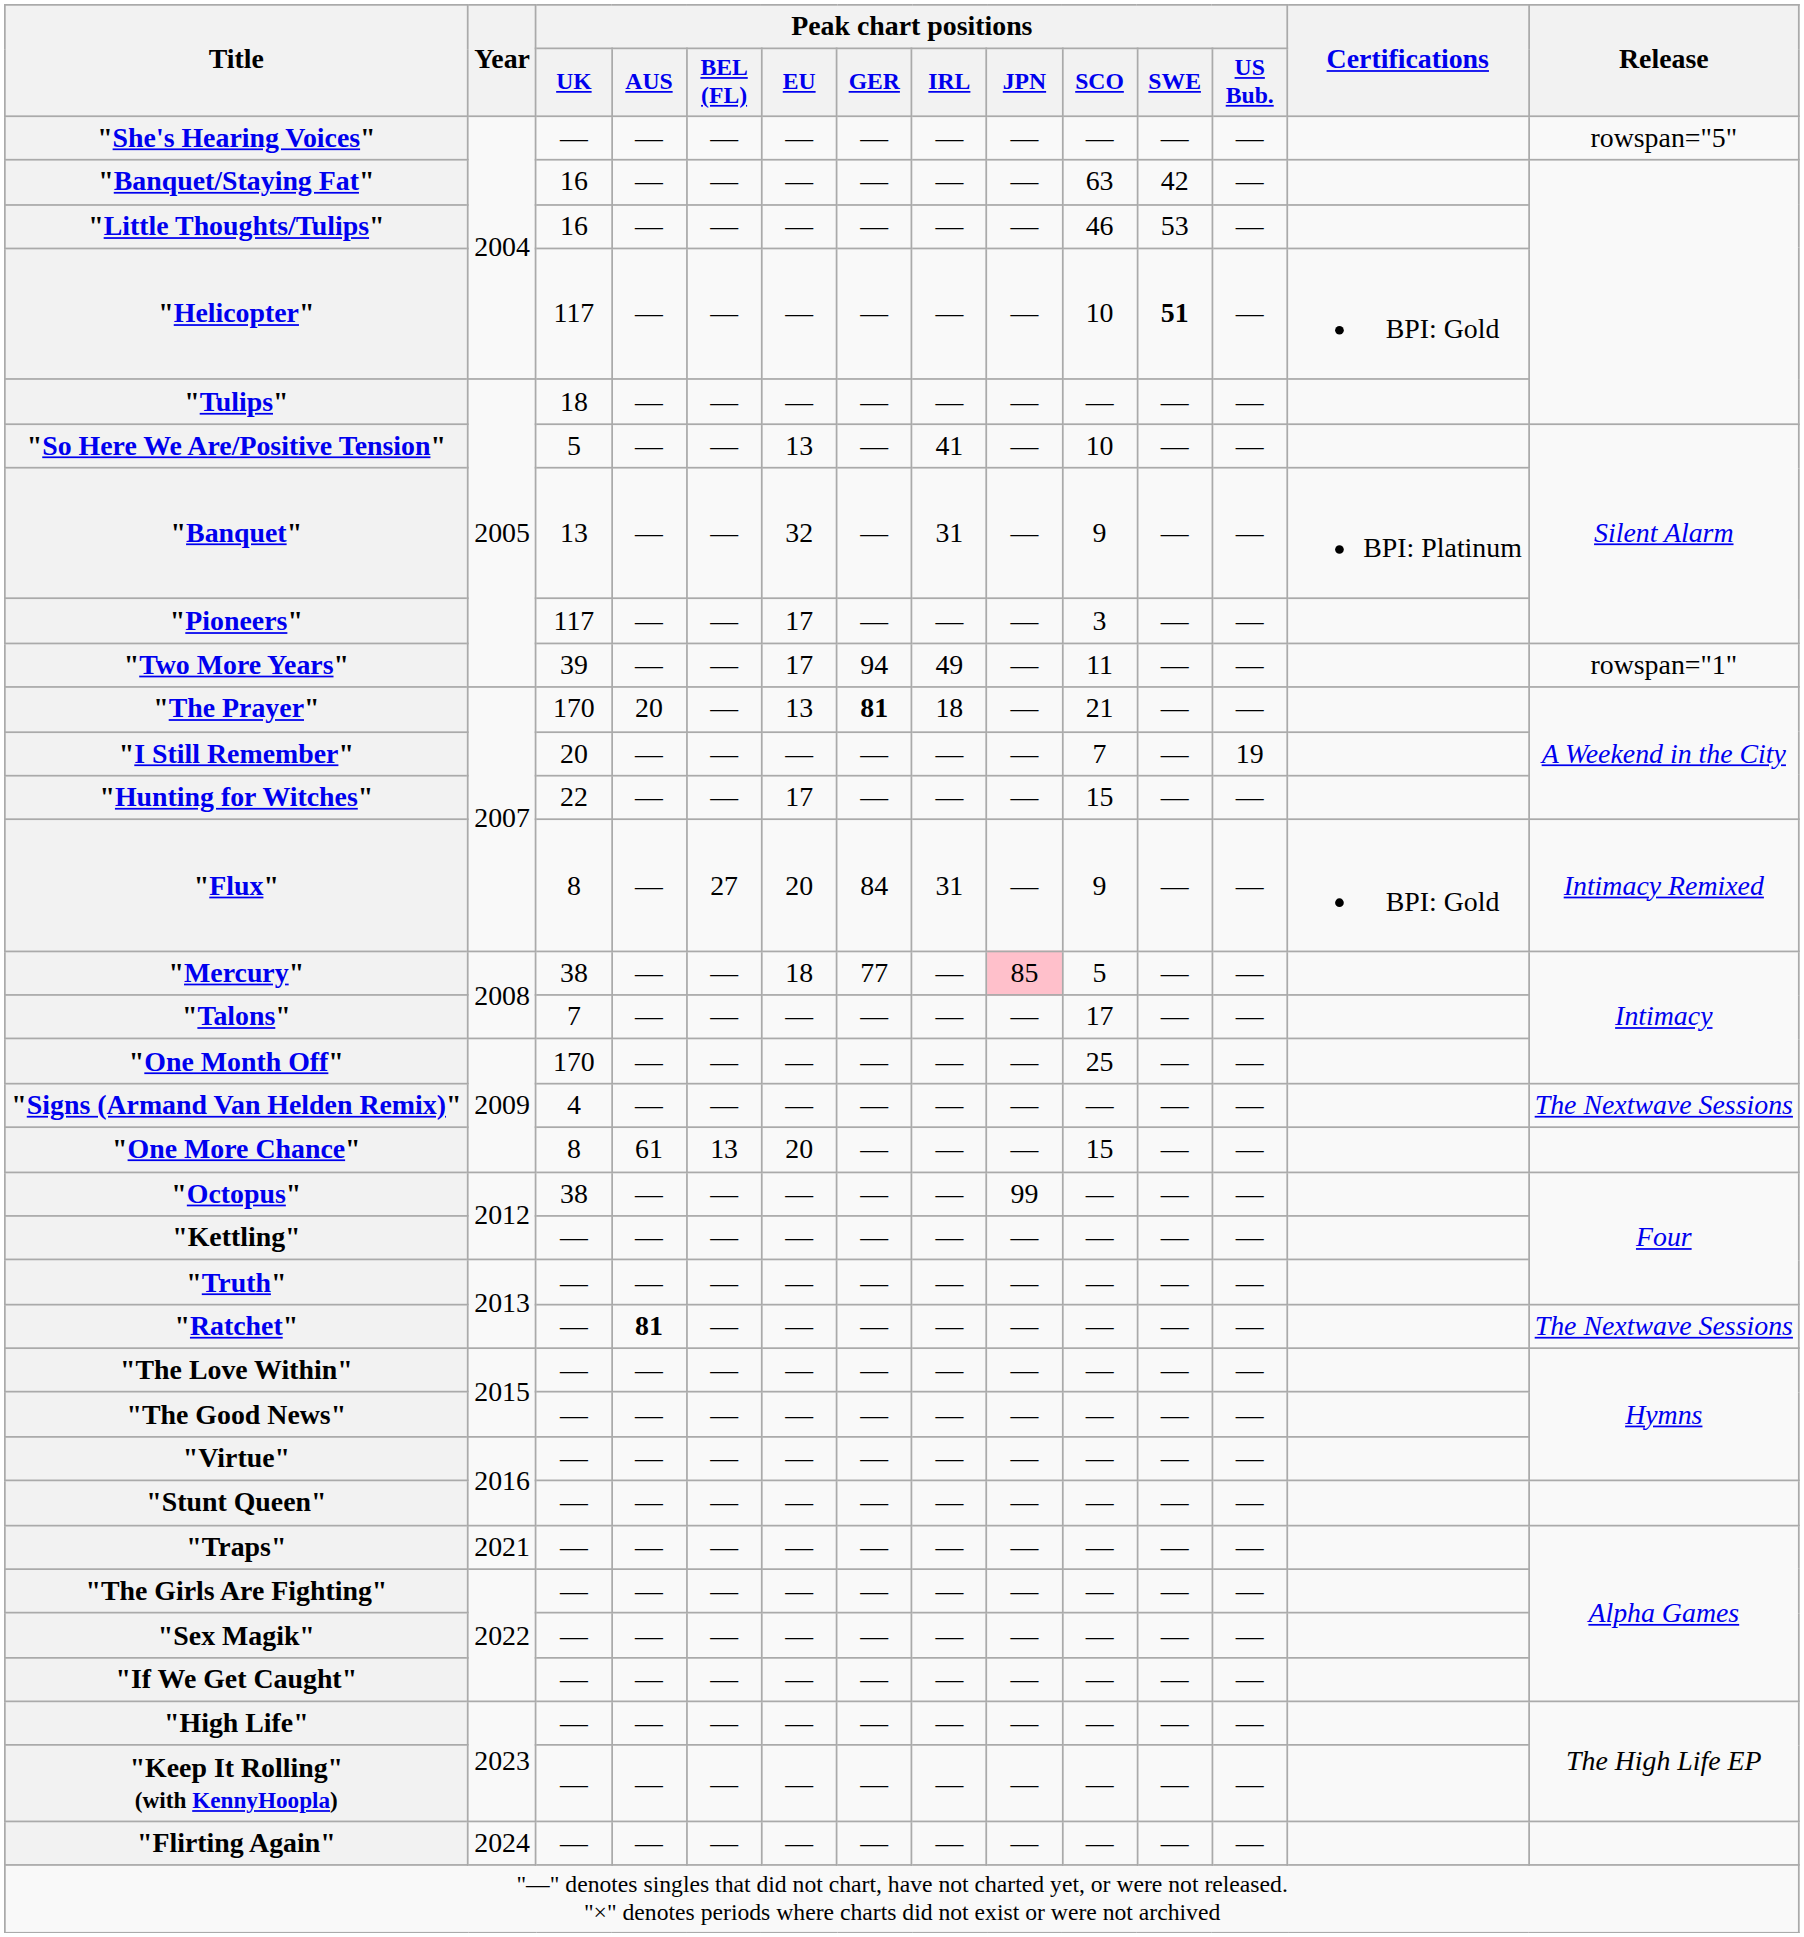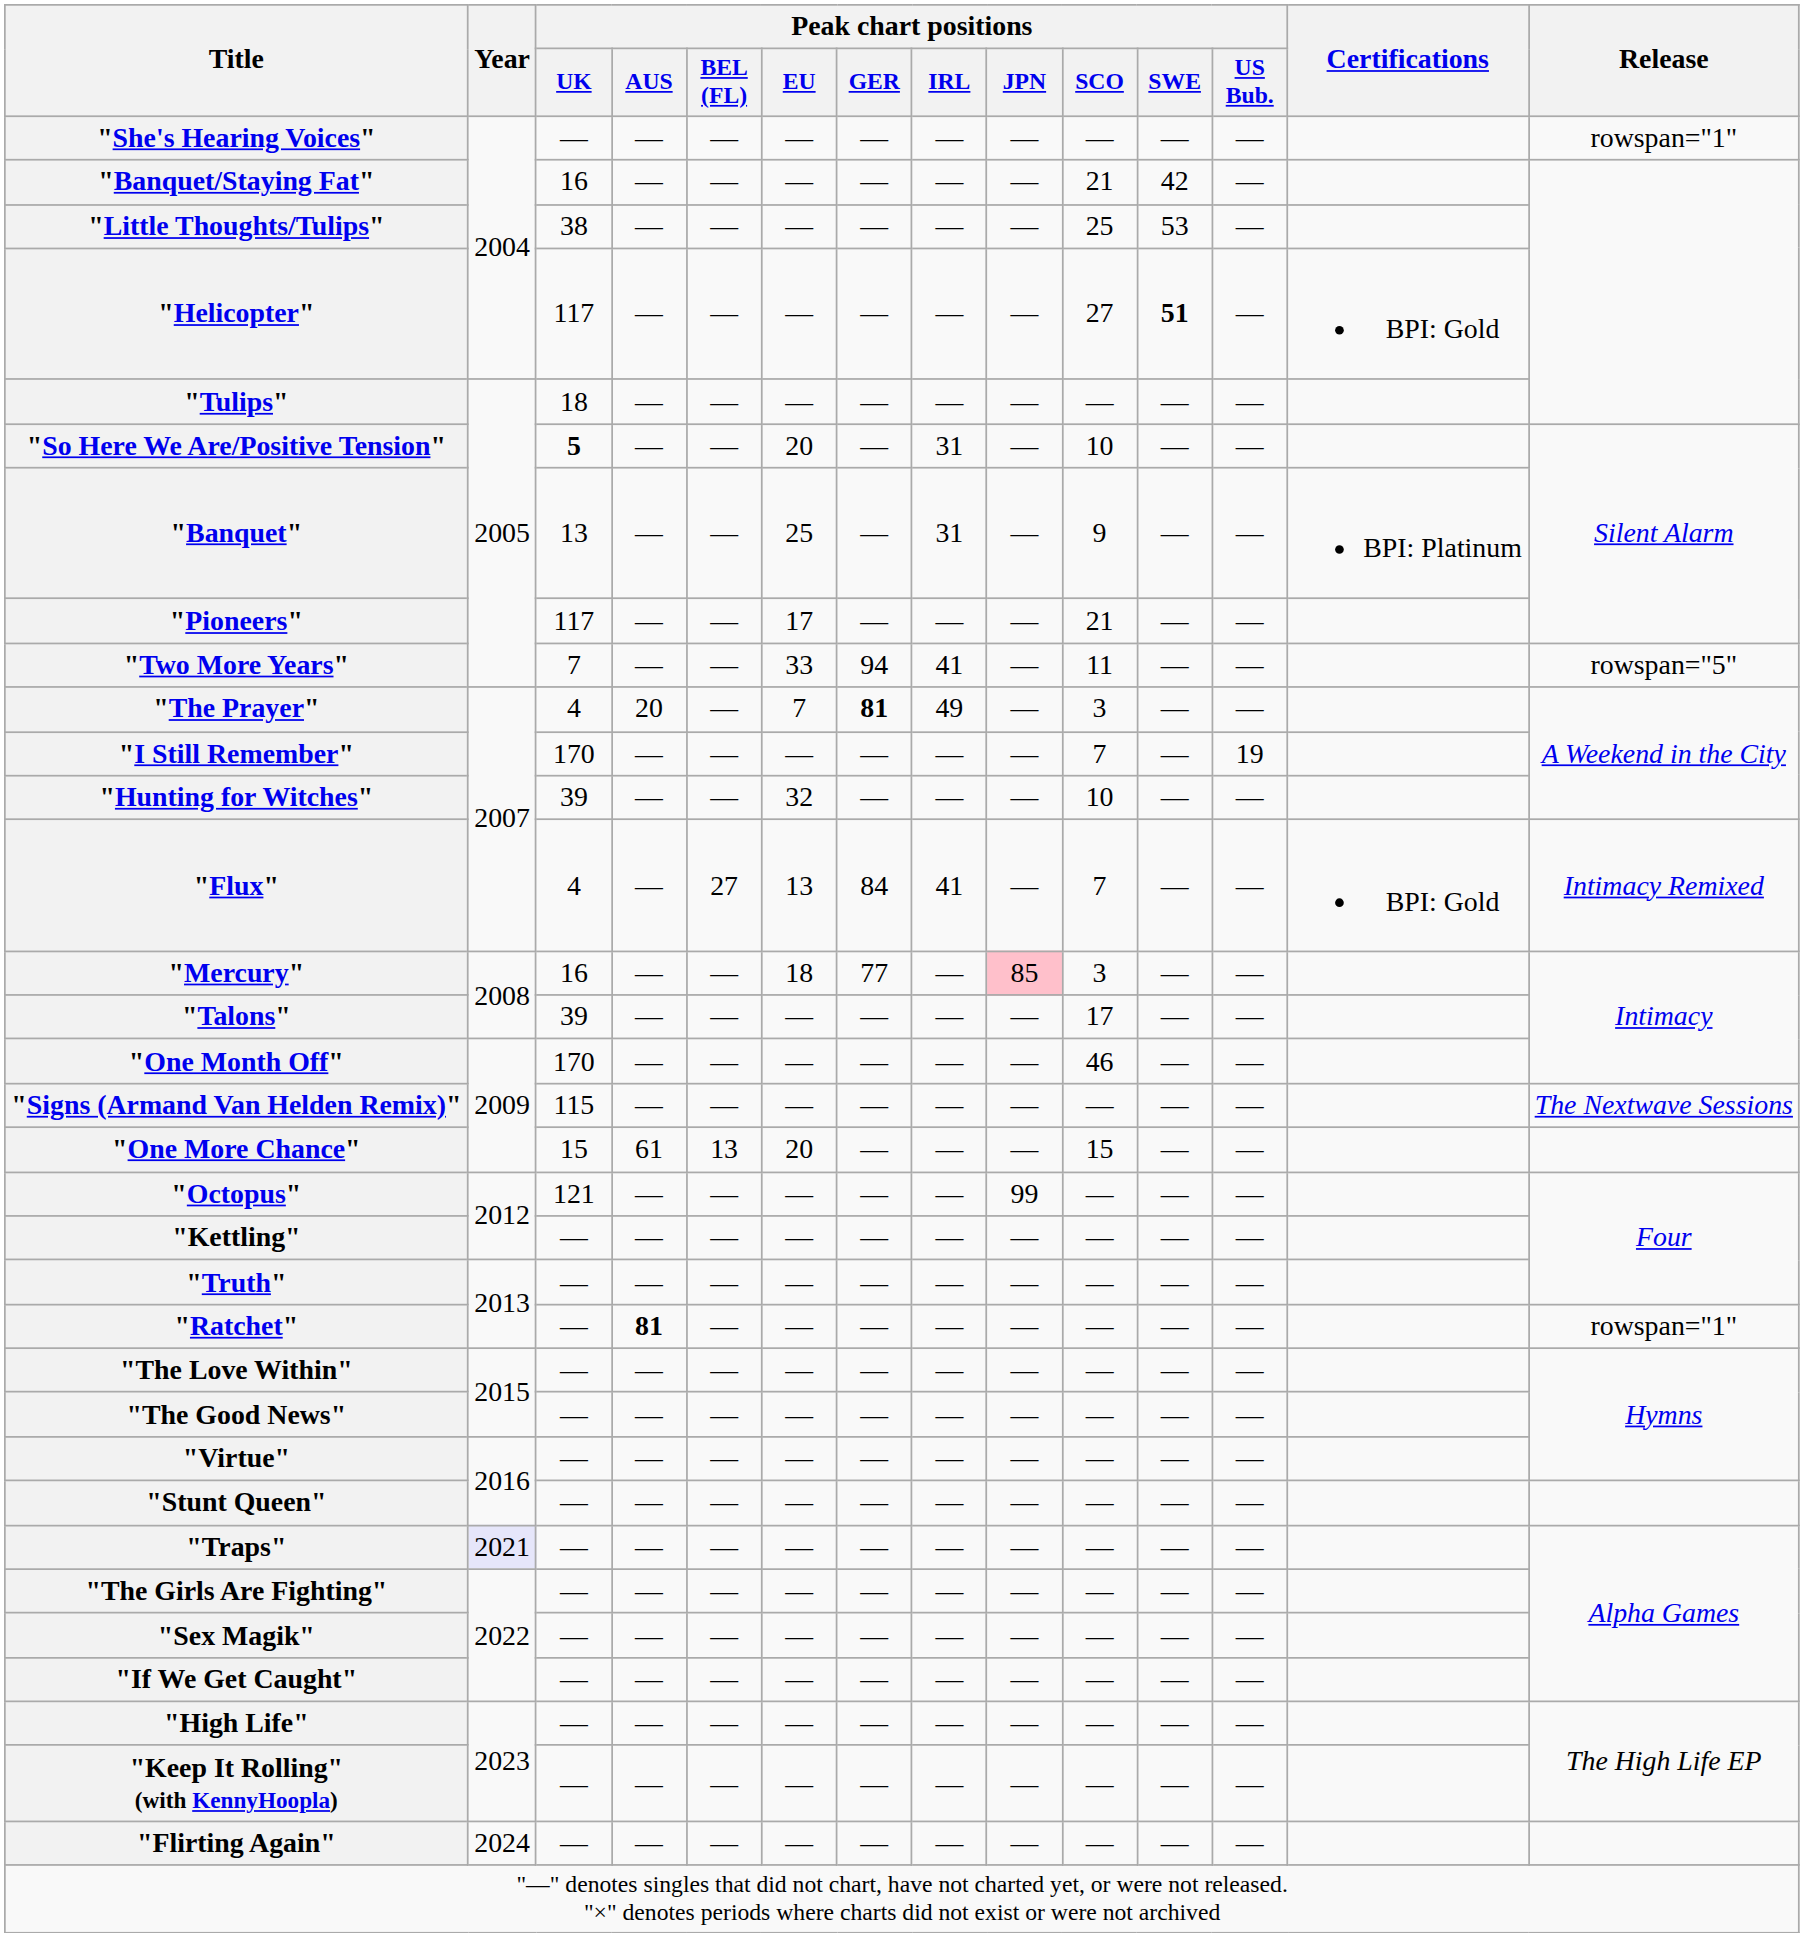(1664, 137) rowspan="5" -> (1664, 137) rowspan="1"
(1100, 181) 63 -> (1100, 181) 21
(574, 225) 16 -> (574, 225) 38
(1100, 225) 46 -> (1100, 225) 25
(1100, 313) 10 -> (1100, 313) 27
(574, 445) normal -> (574, 445) bold
(799, 445) 13 -> (799, 445) 20
(949, 445) 41 -> (949, 445) 31
(799, 533) 32 -> (799, 533) 25
(1100, 620) 3 -> (1100, 620) 21
(574, 664) 39 -> (574, 664) 7
(799, 664) 17 -> (799, 664) 33
(949, 664) 49 -> (949, 664) 41
(1664, 664) rowspan="1" -> (1664, 664) rowspan="5"
(574, 708) 170 -> (574, 708) 4
(799, 708) 13 -> (799, 708) 7
(949, 708) 18 -> (949, 708) 49
(1100, 708) 21 -> (1100, 708) 3
(574, 753) 20 -> (574, 753) 170
(574, 797) 22 -> (574, 797) 39
(799, 797) 17 -> (799, 797) 32
(1100, 797) 15 -> (1100, 797) 10
(574, 884) 8 -> (574, 884) 4
(799, 884) 20 -> (799, 884) 13
(949, 884) 31 -> (949, 884) 41
(1100, 884) 9 -> (1100, 884) 7
(574, 972) 38 -> (574, 972) 16
(1100, 972) 5 -> (1100, 972) 3
(574, 1016) 7 -> (574, 1016) 39
(1100, 1060) 25 -> (1100, 1060) 46
(574, 1105) 4 -> (574, 1105) 115
(574, 1149) 8 -> (574, 1149) 15
(574, 1193) 38 -> (574, 1193) 121
(1664, 1325) The Nextwave Sessions -> (1664, 1325) rowspan="1"
(502, 1546) no background -> (502, 1546) lavender background
